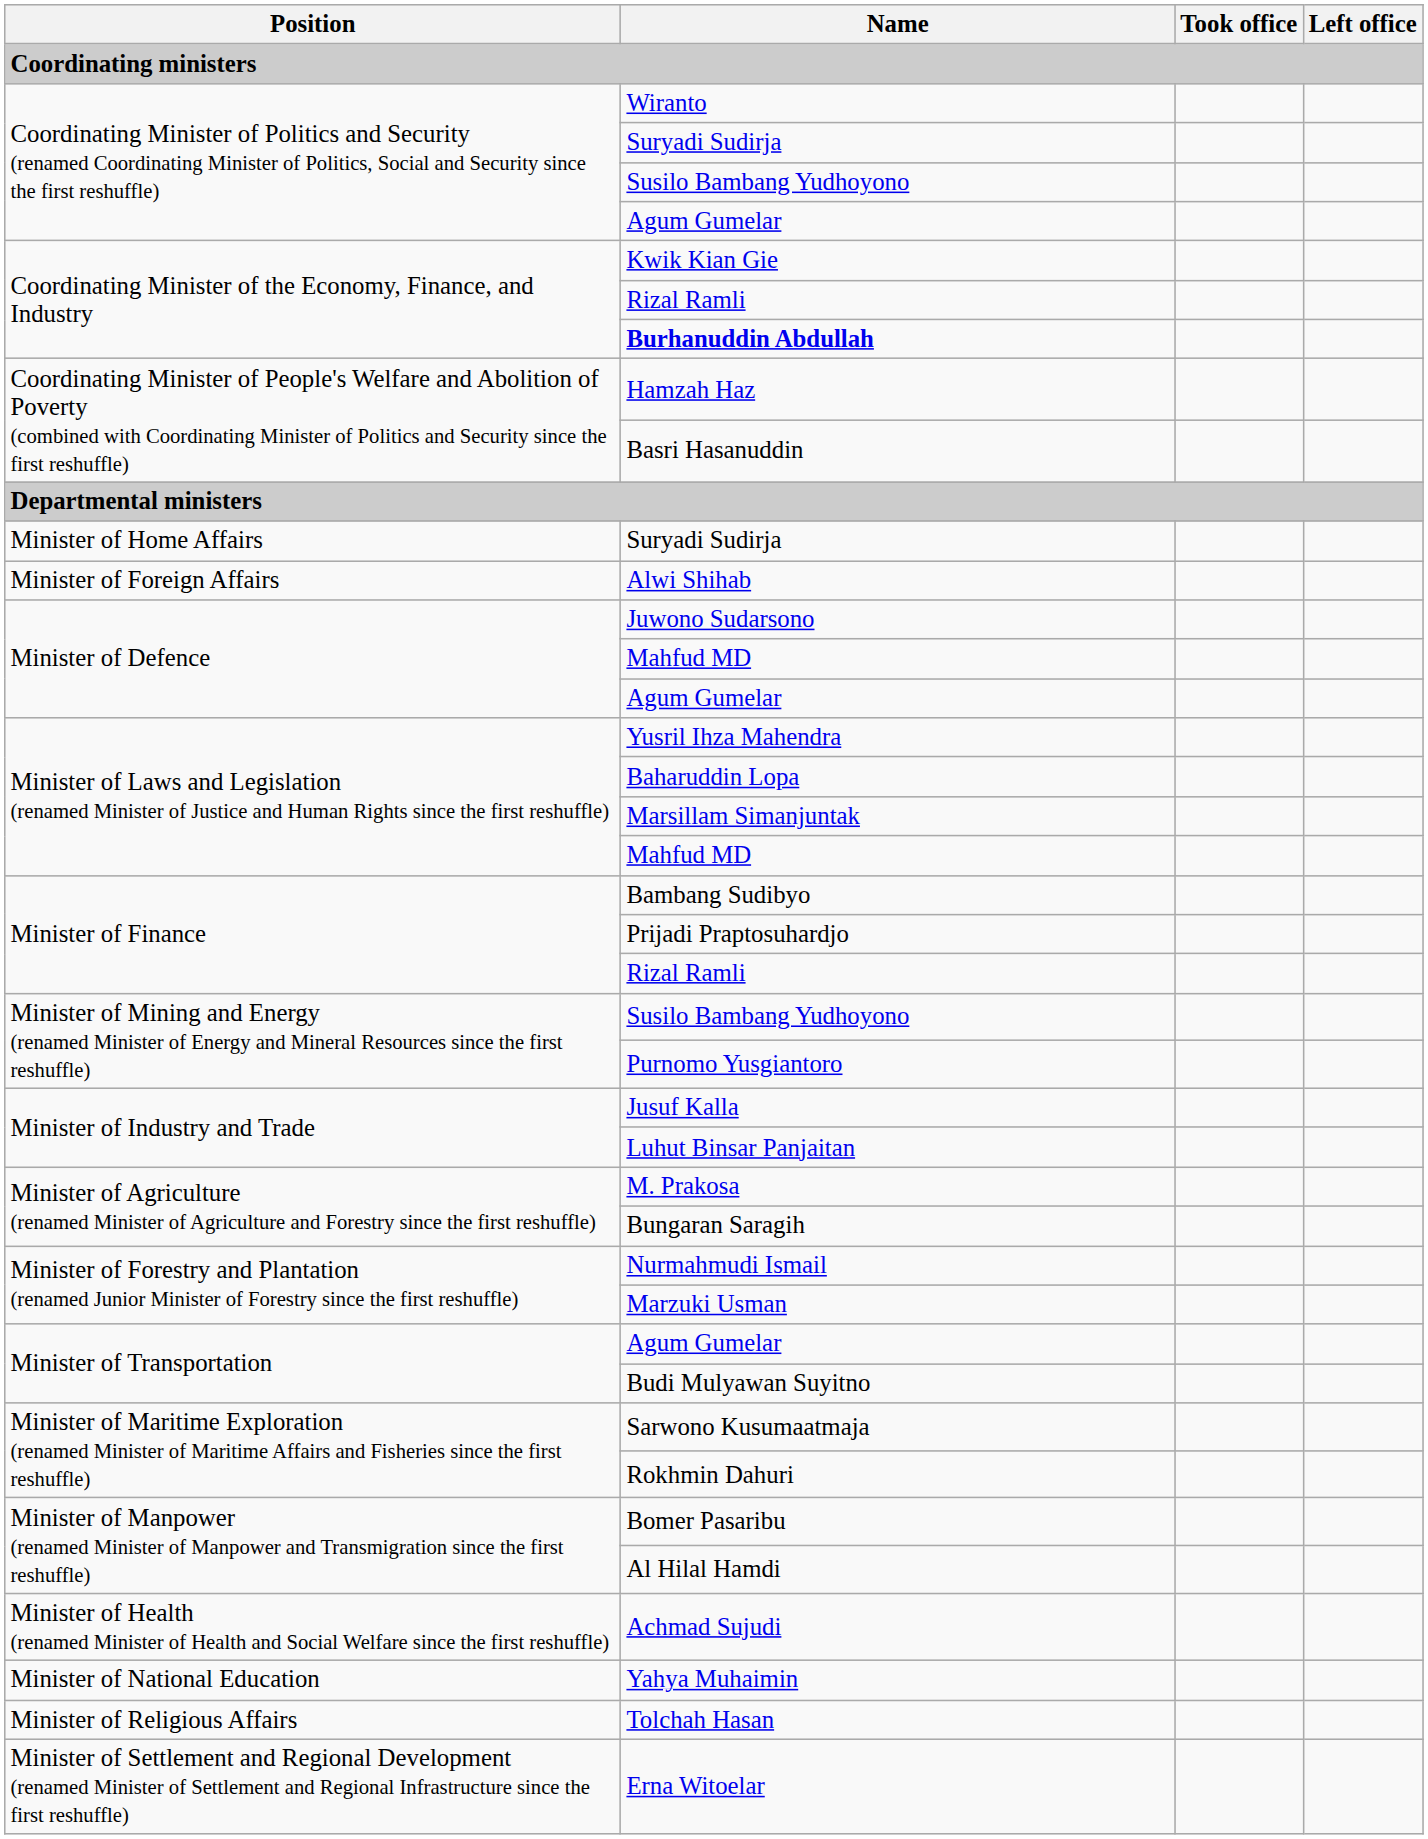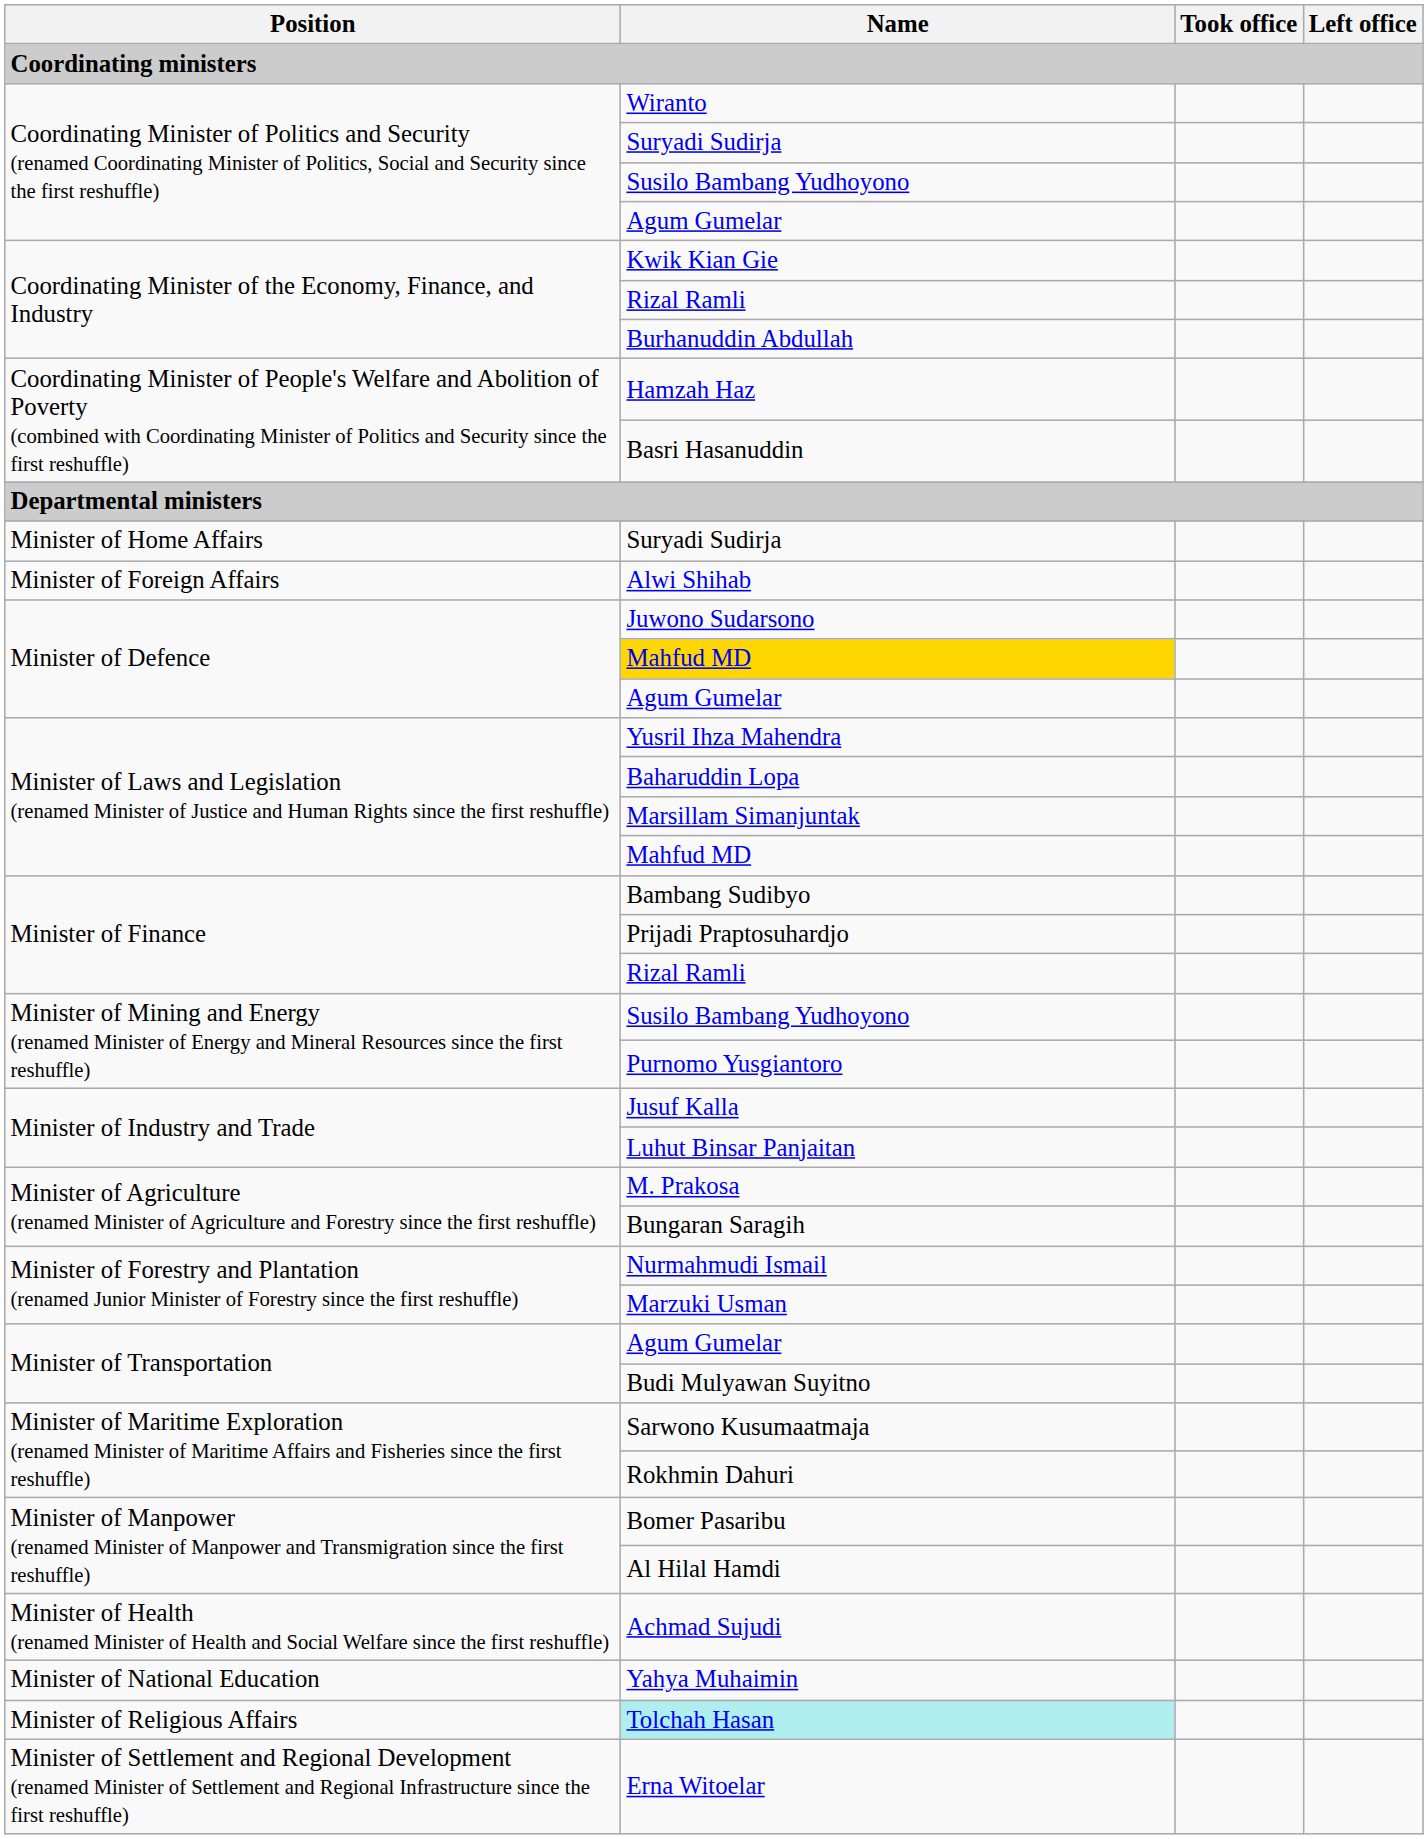(750, 338) bold -> (740, 338) normal
(689, 658) no background -> (689, 658) gold background
(700, 1719) no background -> (700, 1719) paleturquoise background
